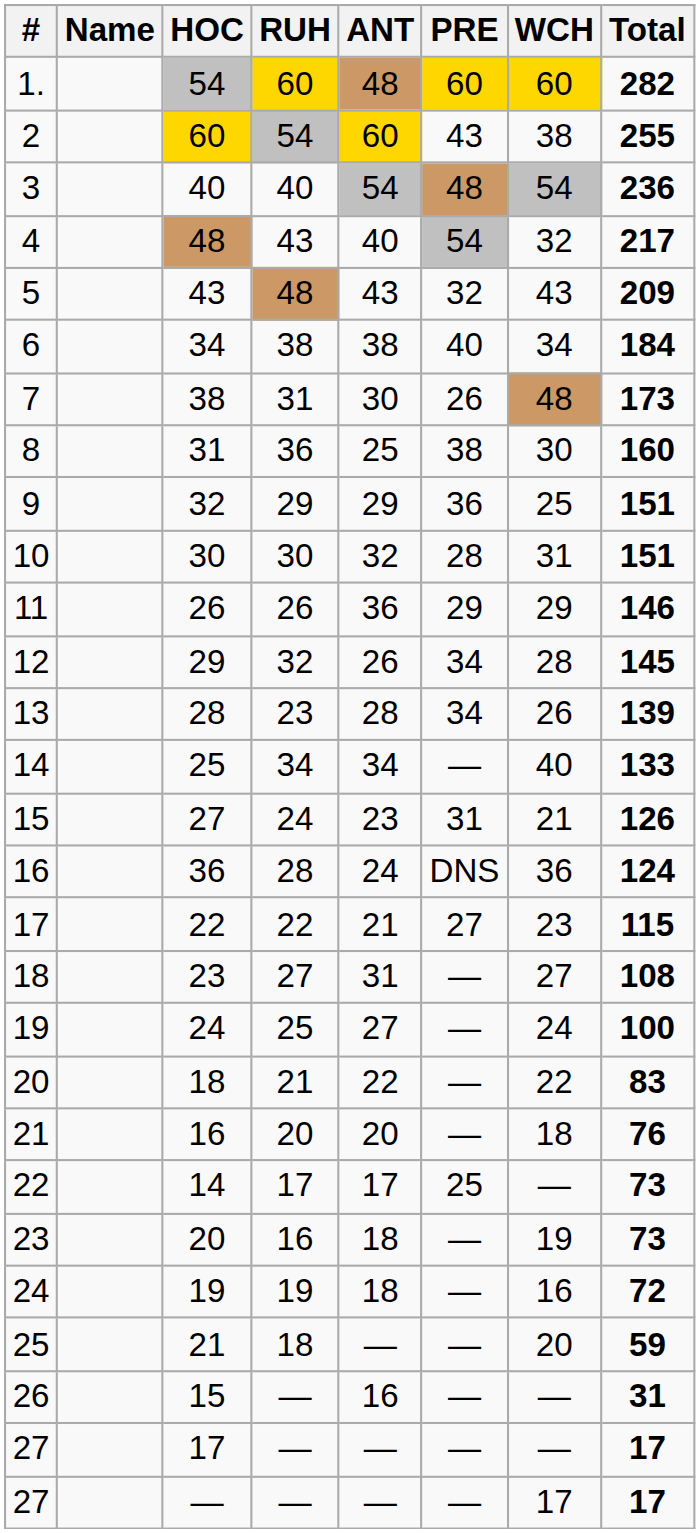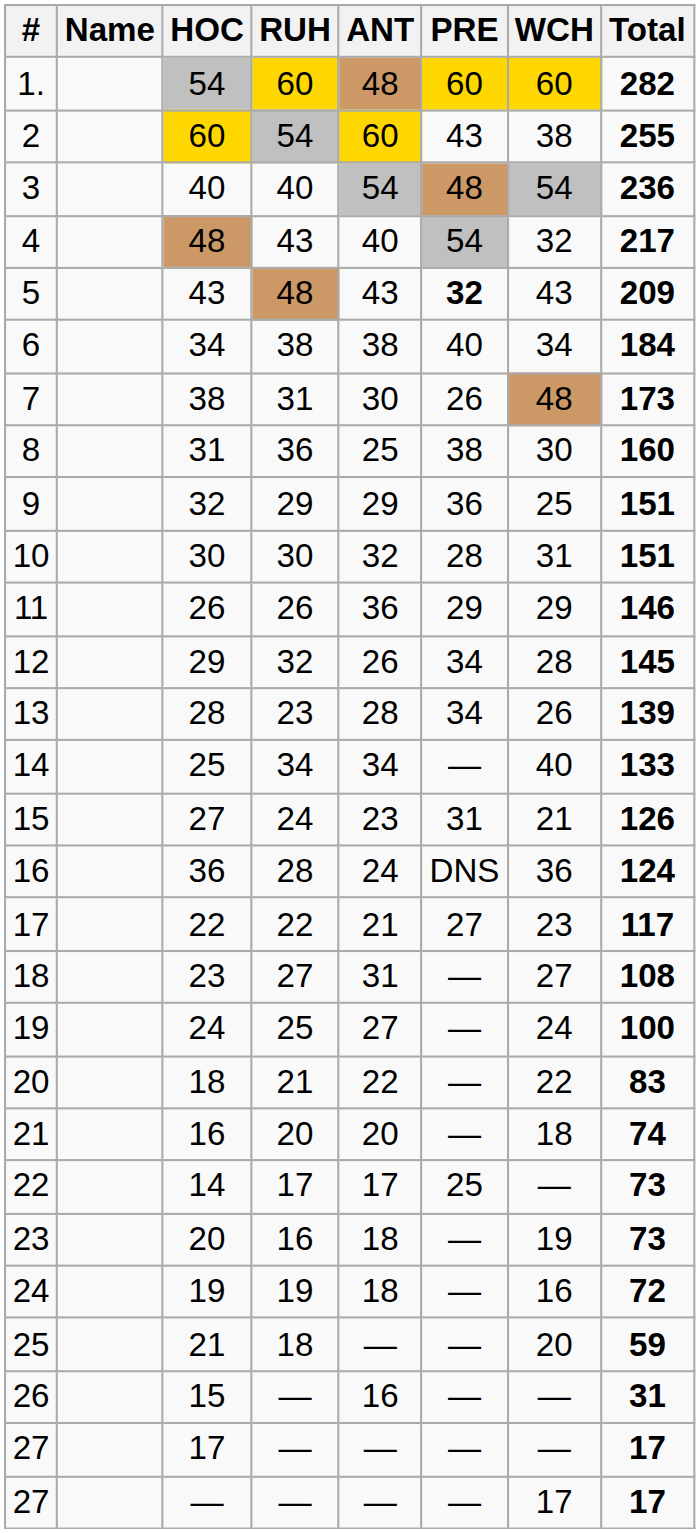(464, 293) normal -> (464, 293) bold
(647, 923) 115 -> (647, 923) 117
(647, 1133) 76 -> (647, 1133) 74
